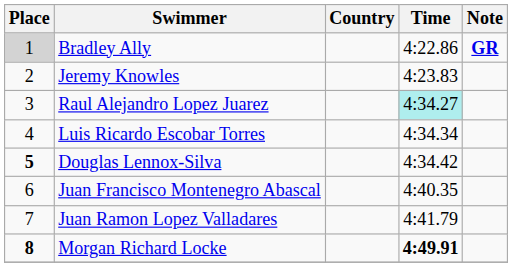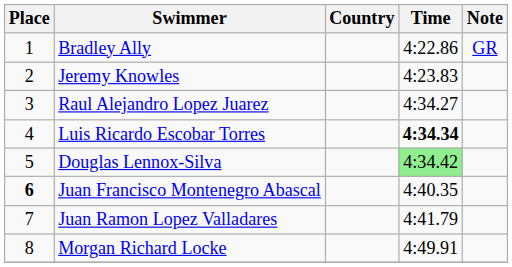(29, 47) lightgrey background -> (29, 47) no background
(485, 47) bold -> (485, 47) normal
(431, 104) paleturquoise background -> (431, 104) no background
(431, 133) normal -> (431, 133) bold
(29, 162) bold -> (29, 162) normal
(431, 162) no background -> (431, 162) lightgreen background
(29, 190) normal -> (29, 190) bold
(29, 248) bold -> (29, 248) normal
(431, 248) bold -> (431, 248) normal
